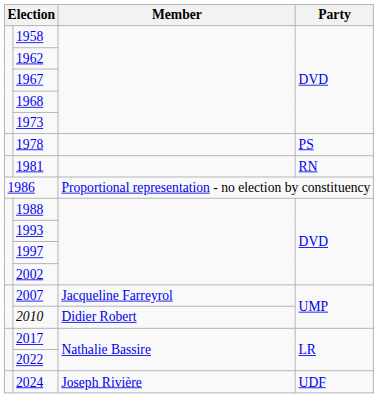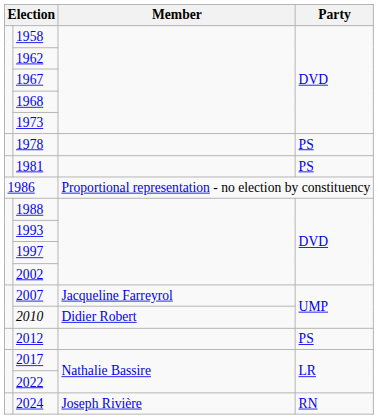(308, 166) RN -> (306, 166) PS
+ row: (30, 338)
(312, 381) UDF -> (308, 403) RN
